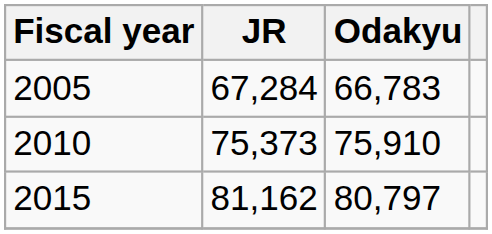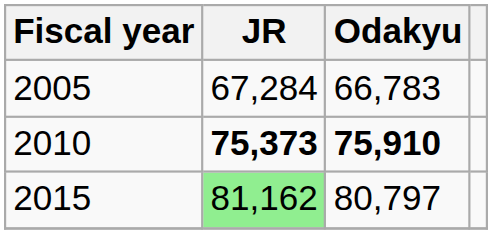(264, 143) normal -> (264, 143) bold
(387, 143) normal -> (387, 143) bold
(264, 198) no background -> (264, 198) lightgreen background
